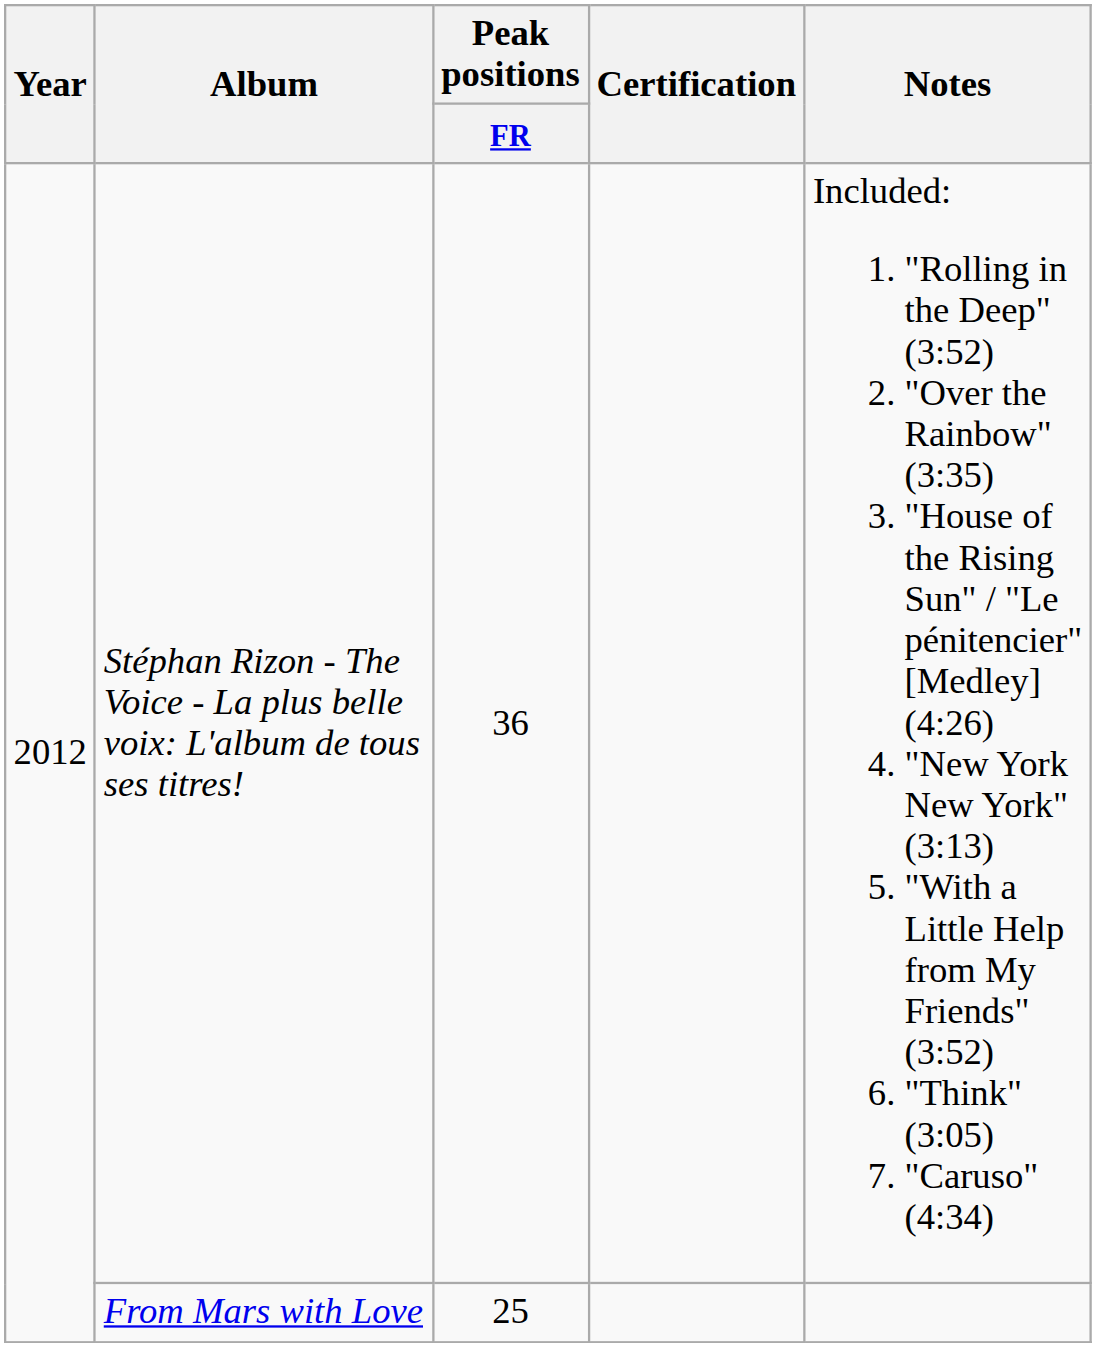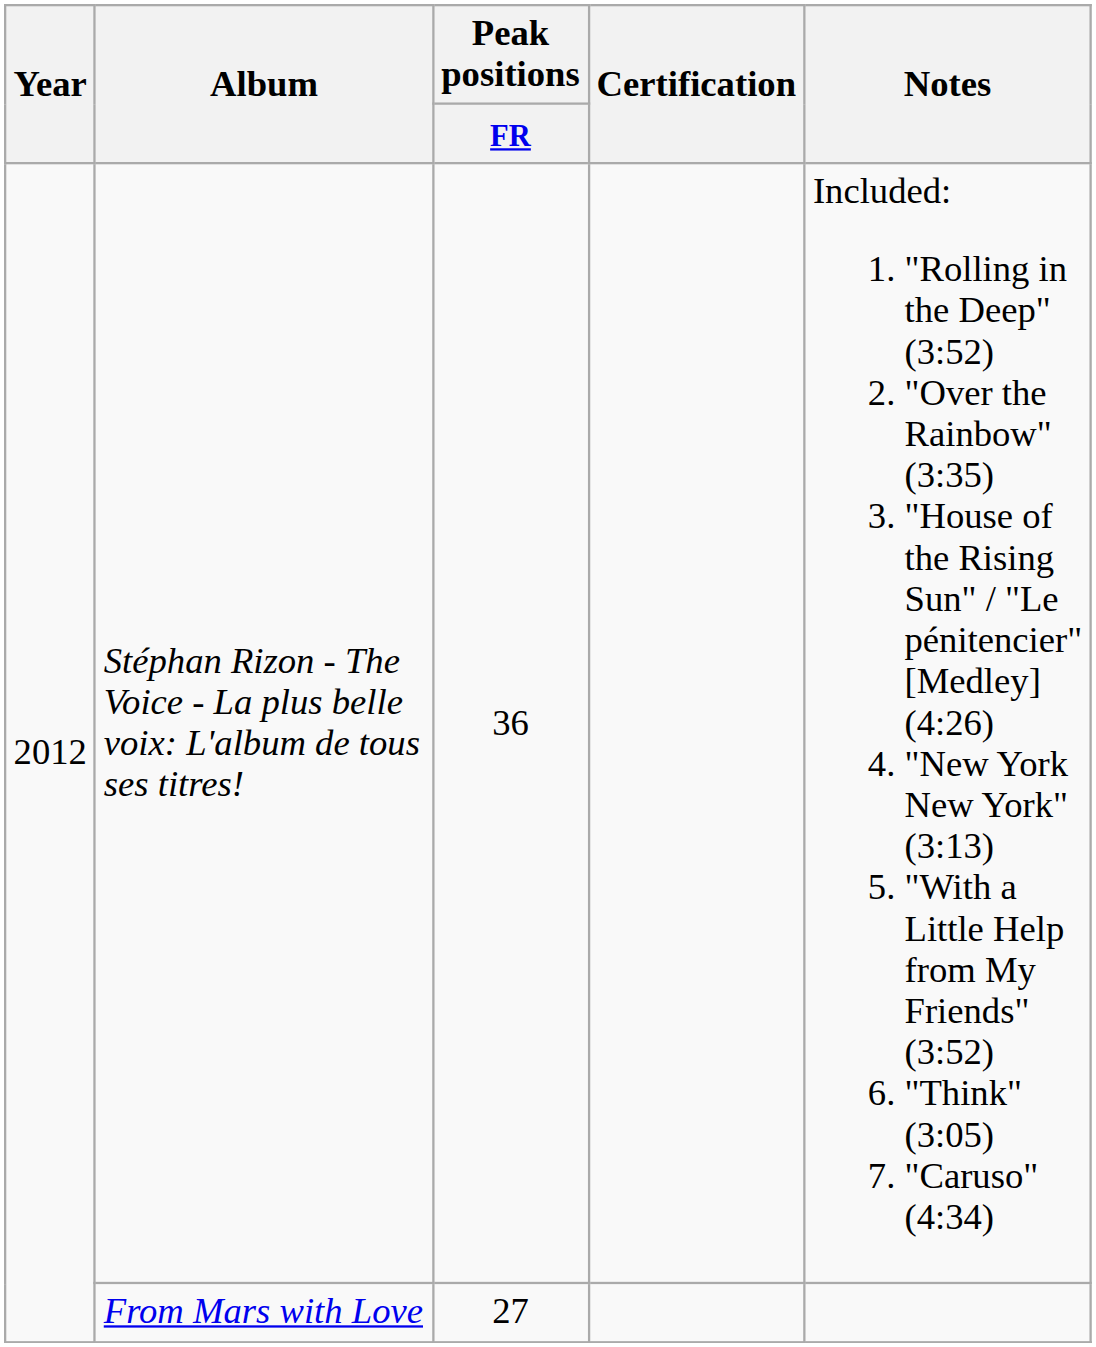(510, 1311) 25 -> (510, 1311) 27
